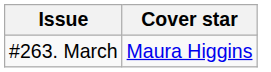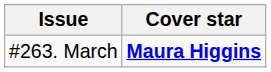(190, 50) normal -> (194, 50) bold
